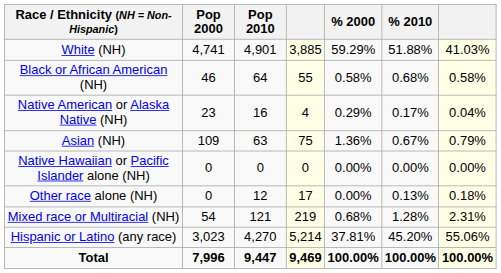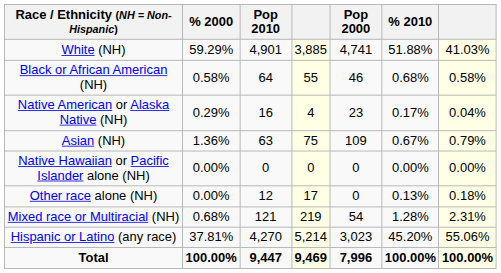columns swapped: (209, 22) <-> (353, 22)
